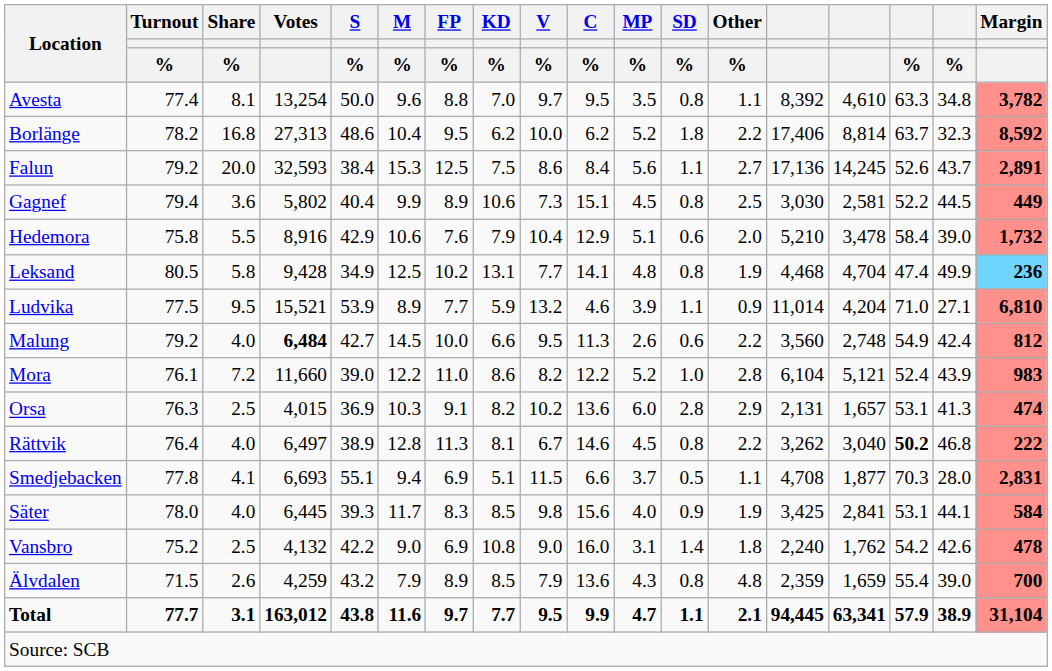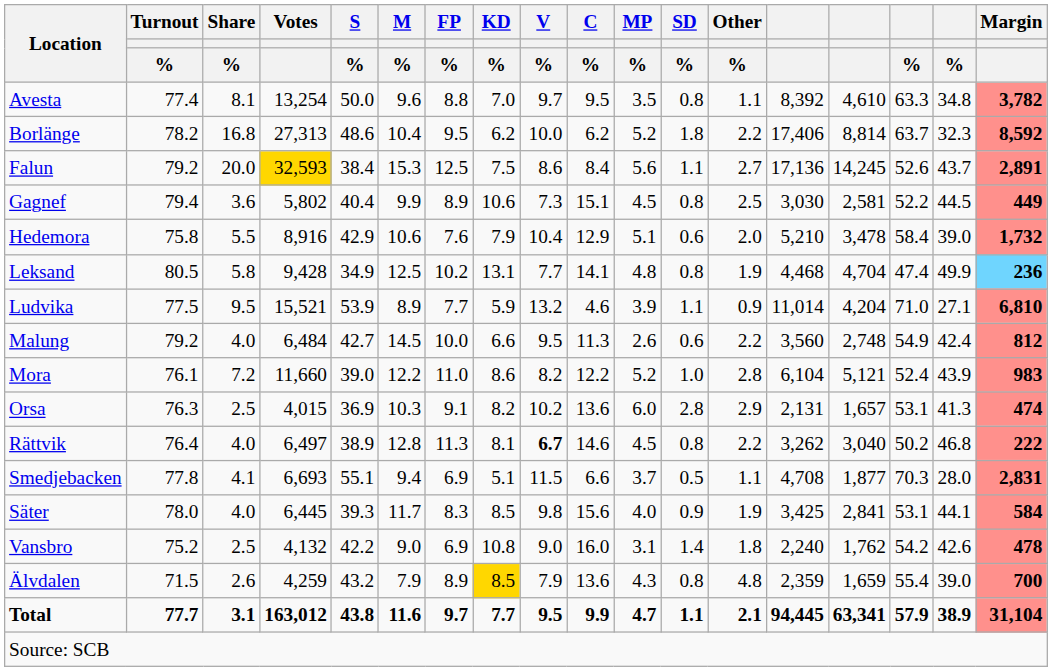(300, 168) no background -> (300, 168) gold background
(305, 340) bold -> (305, 340) normal
(550, 443) normal -> (550, 443) bold
(912, 443) bold -> (912, 443) normal
(503, 580) no background -> (503, 580) gold background
